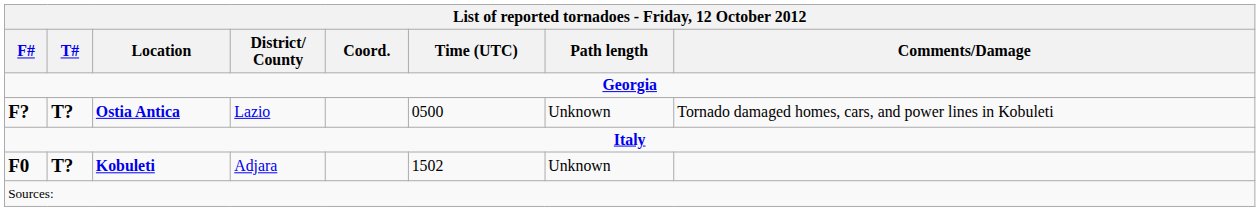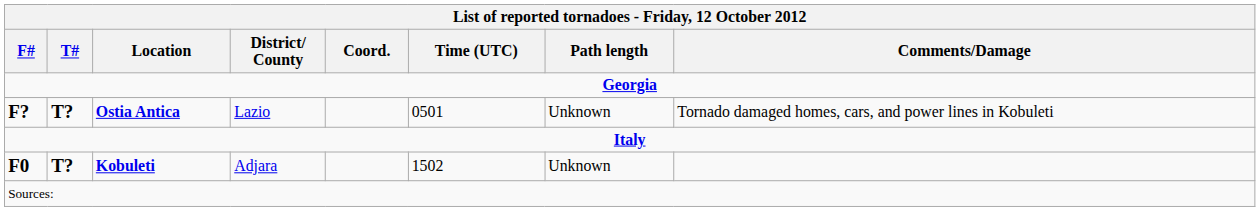(427, 112) 0500 -> (427, 112) 0501
